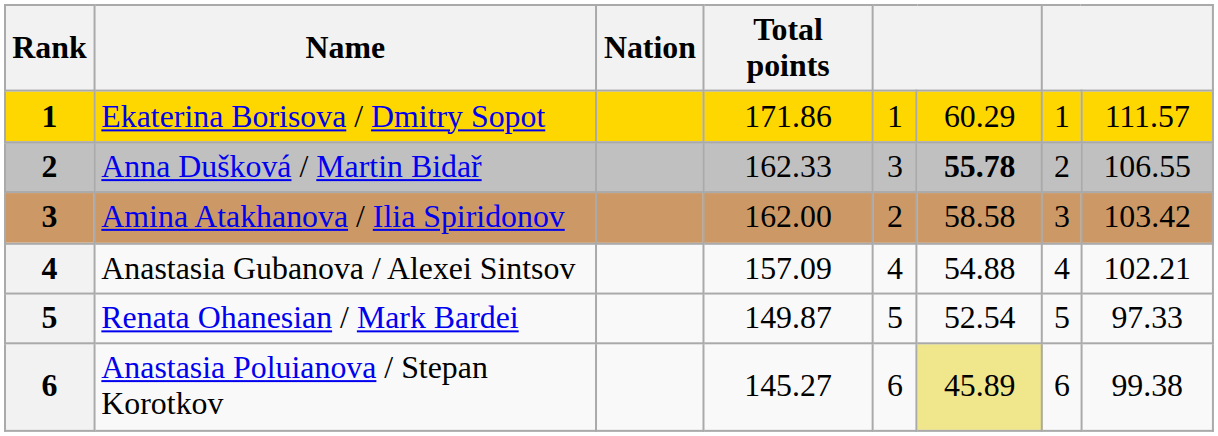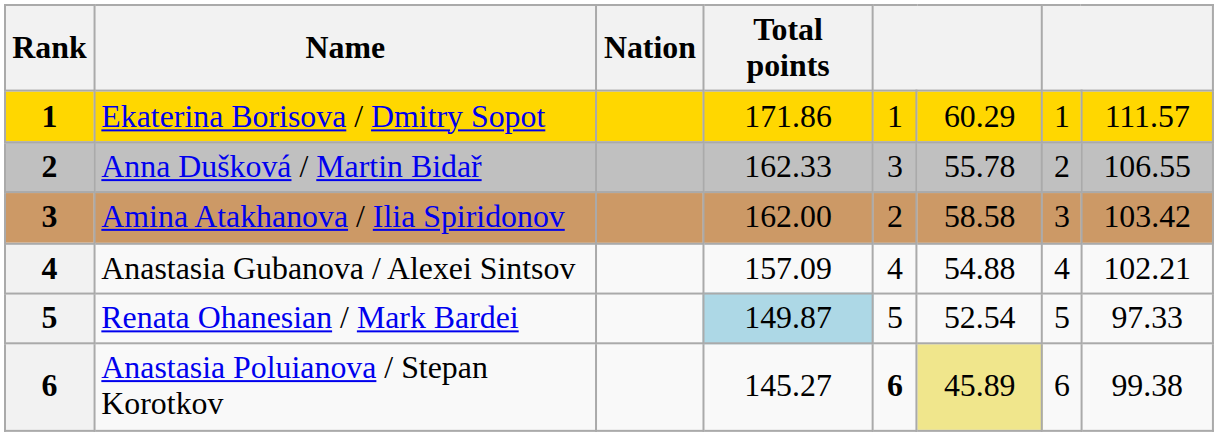(980, 166) bold -> (980, 166) normal
(788, 318) no background -> (788, 318) lightblue background
(895, 386) normal -> (895, 386) bold
